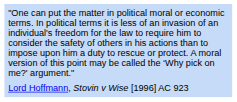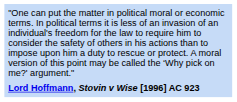(98, 88) normal -> (104, 88) bold
